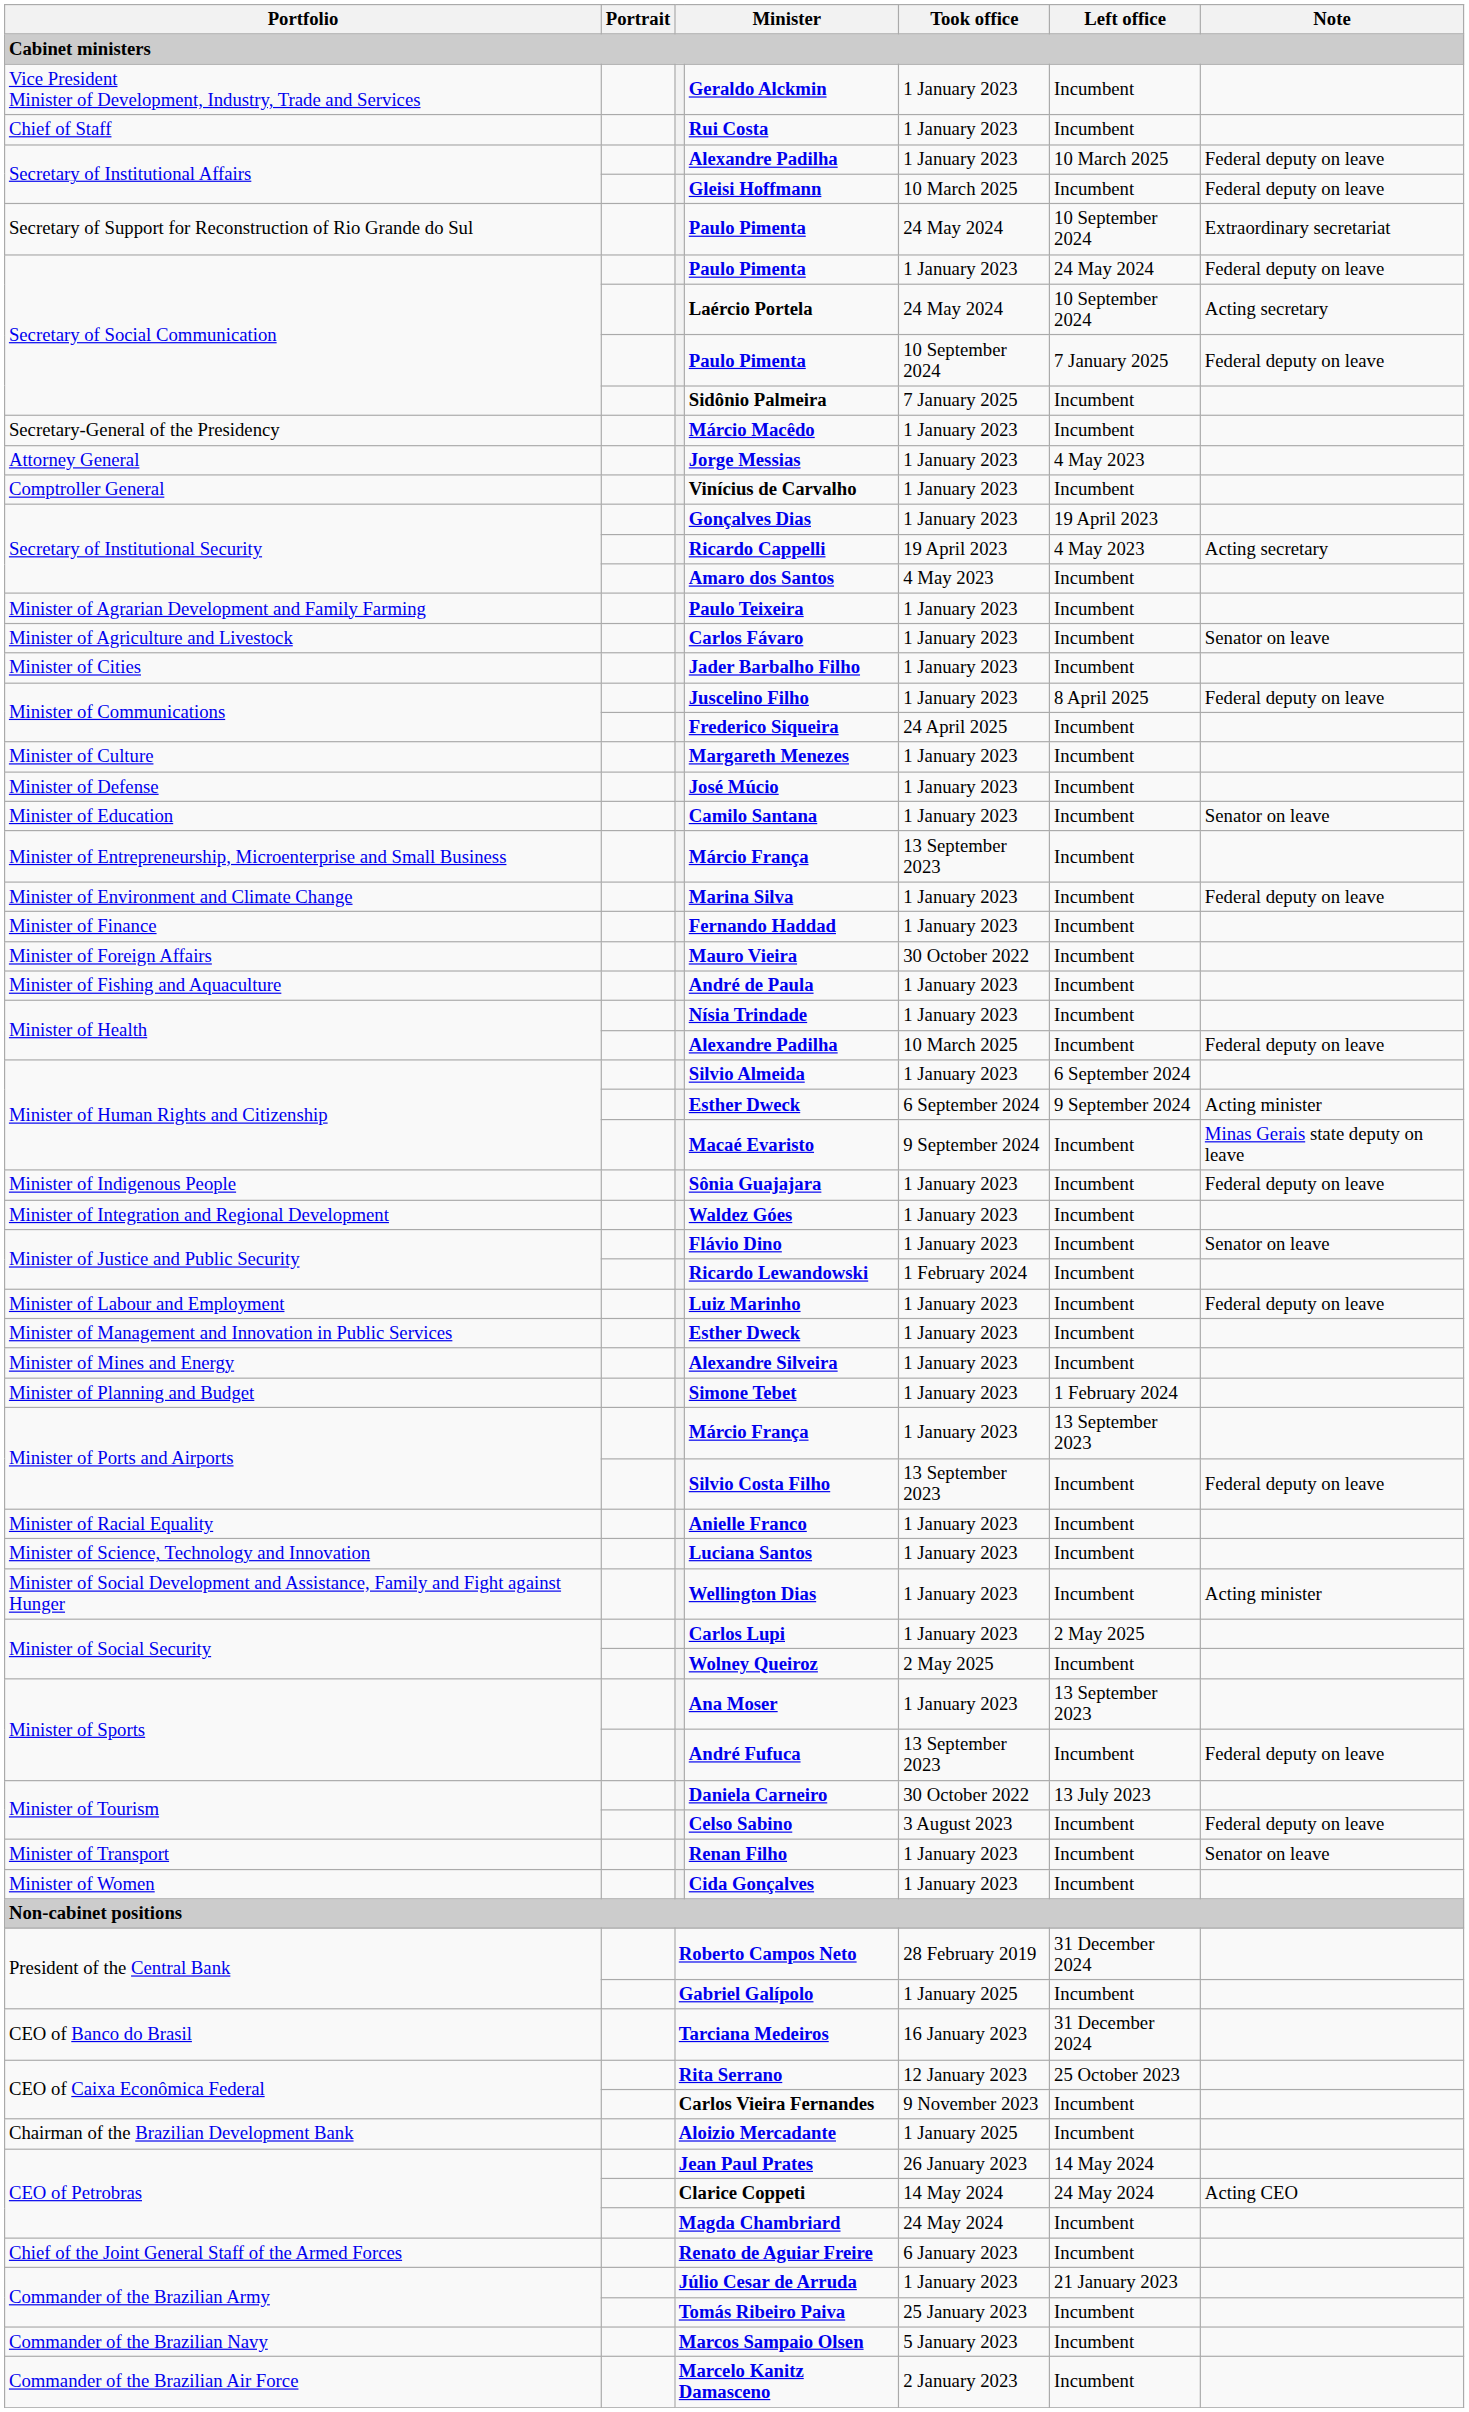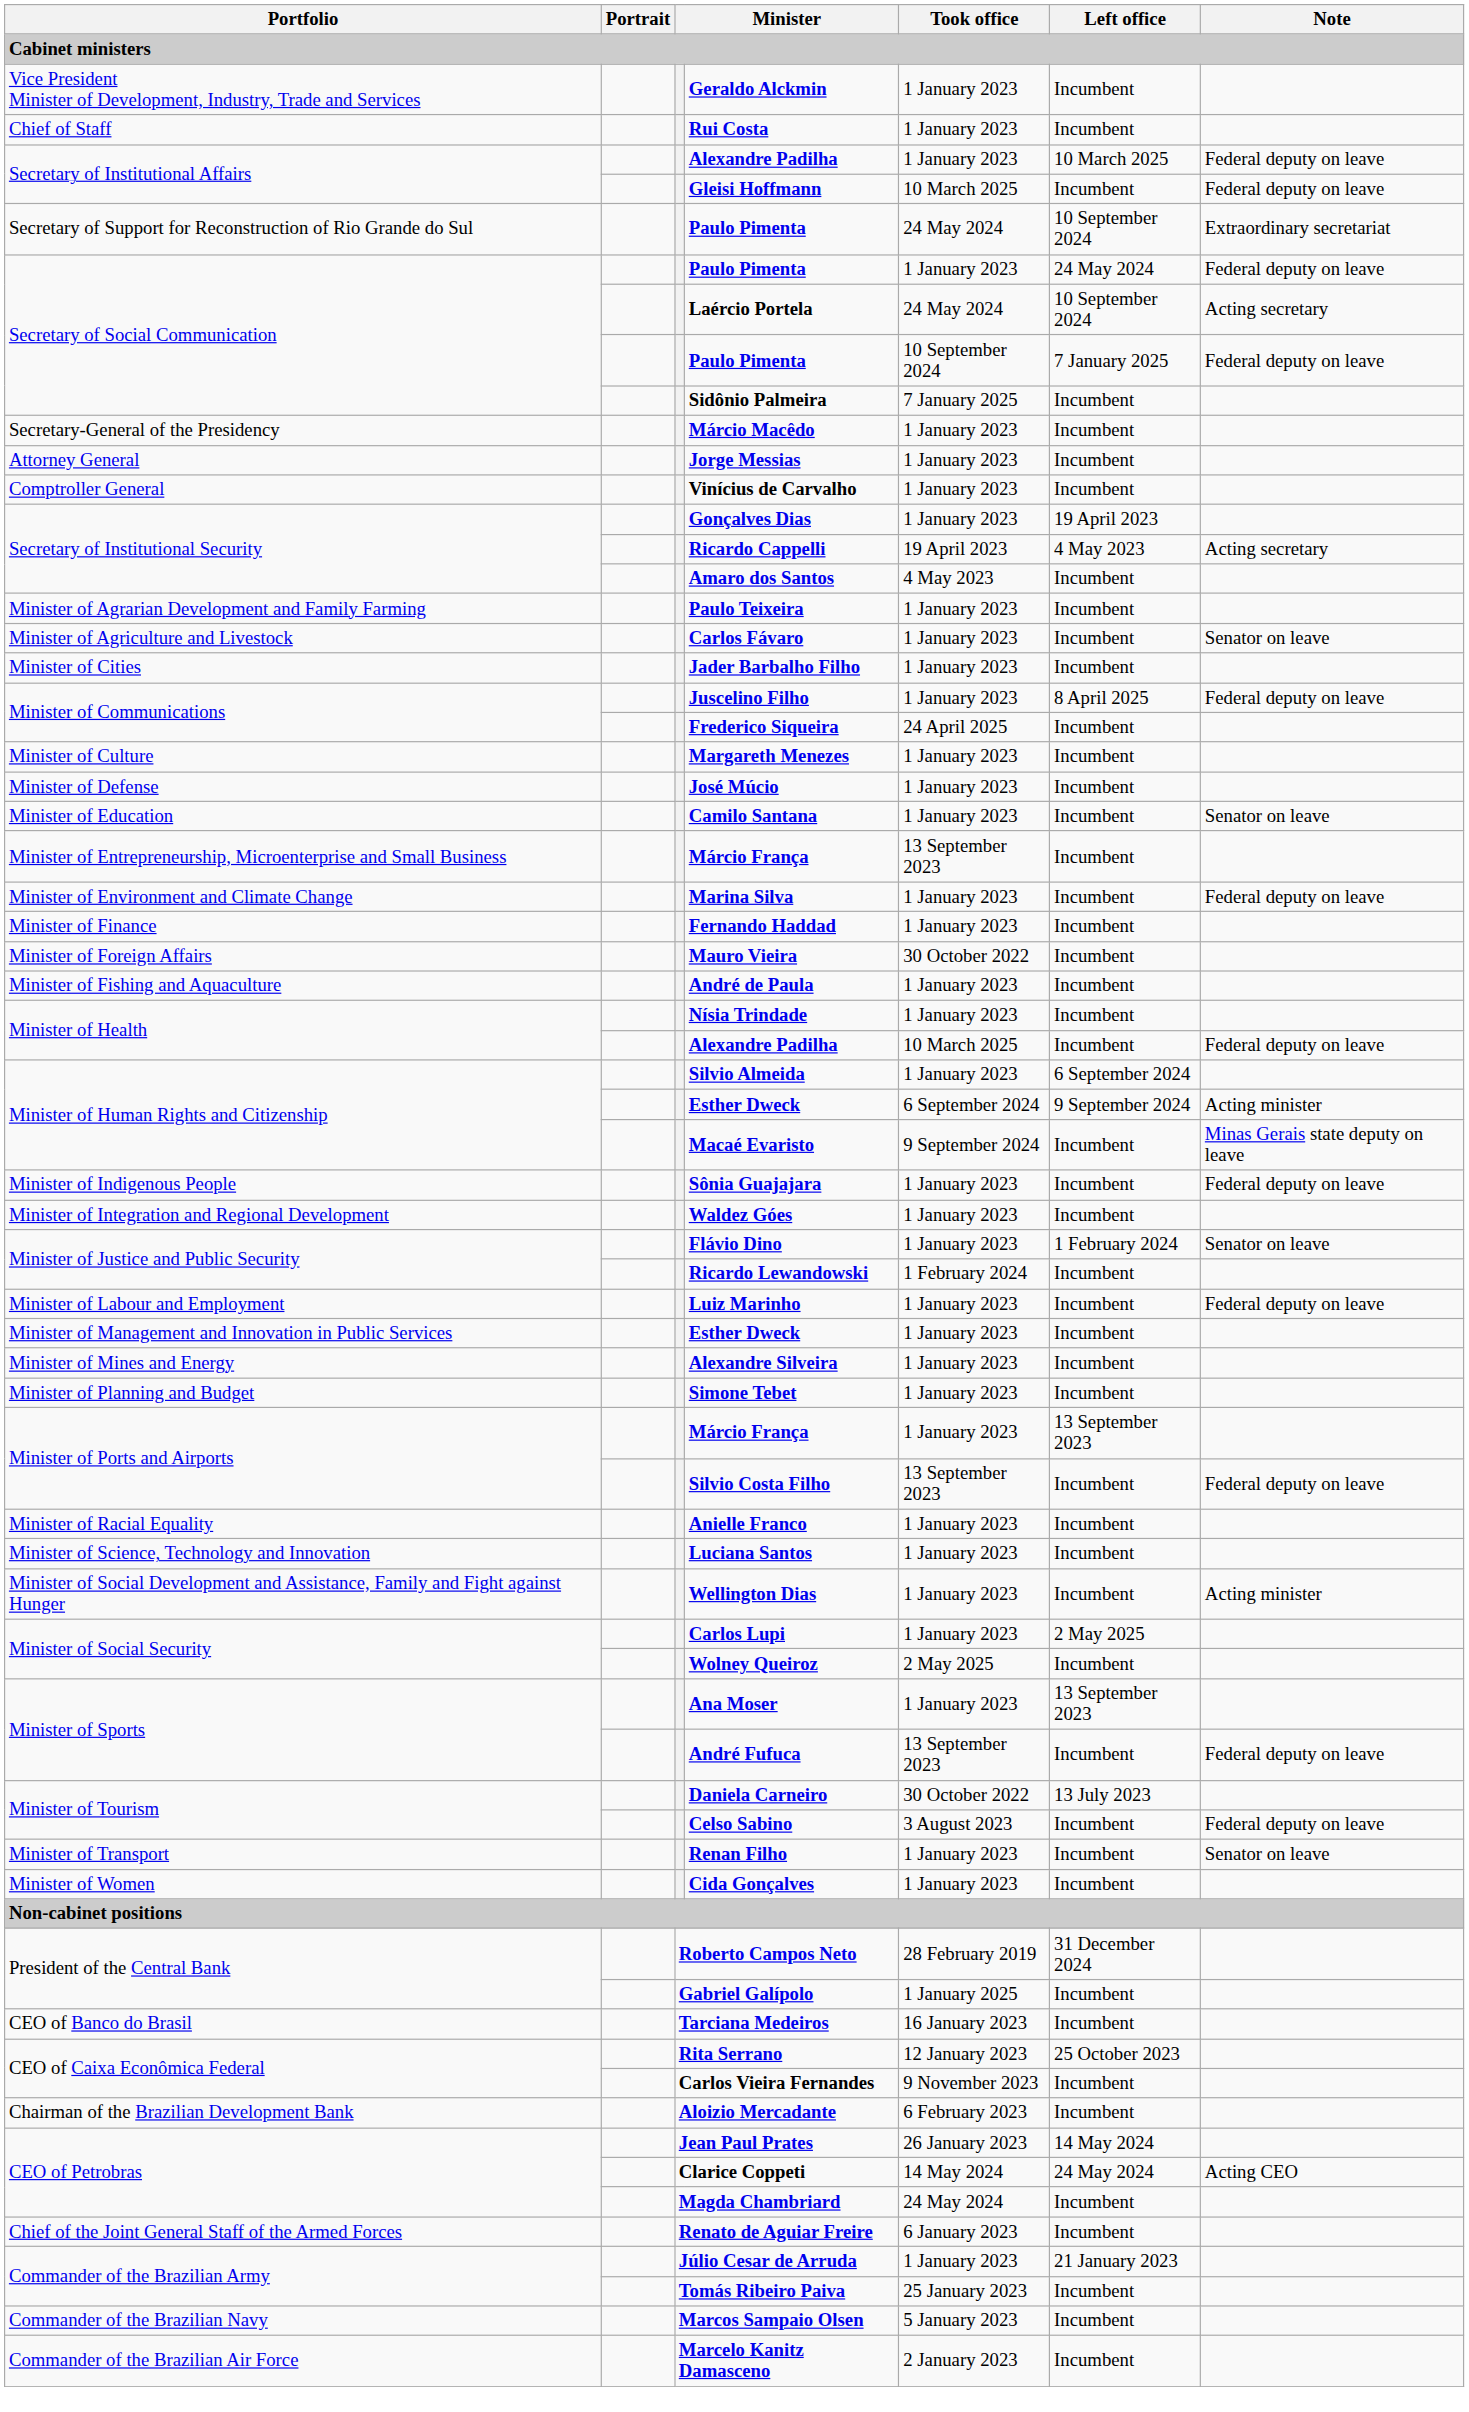(1099, 459) 4 May 2023 -> (1094, 459) Incumbent
(1094, 1244) Incumbent -> (1116, 1244) 1 February 2024
(1116, 1392) 1 February 2024 -> (1094, 1392) Incumbent
(1104, 2034) 31 December 2024 -> (1094, 2023) Incumbent
(960, 2133) 1 January 2025 -> (965, 2112) 6 February 2023
